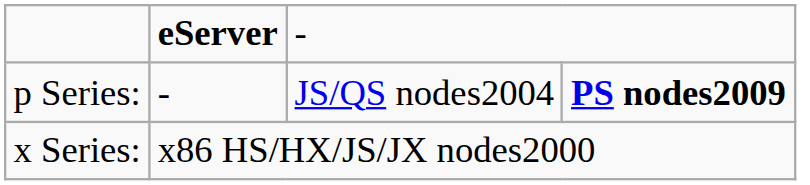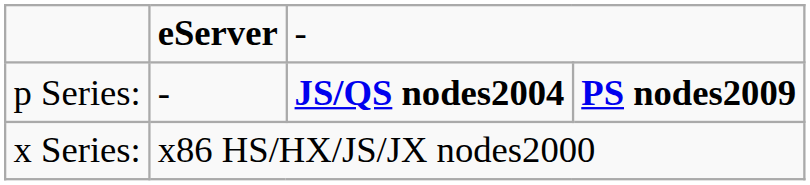(424, 91) normal -> (429, 91) bold
